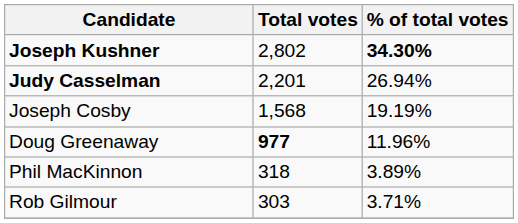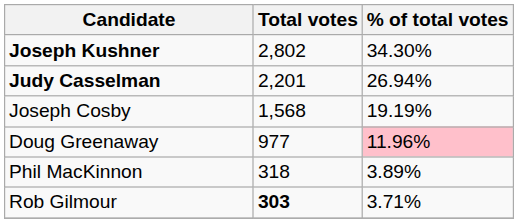(399, 50) bold -> (399, 50) normal
(274, 141) bold -> (274, 141) normal
(399, 141) no background -> (399, 141) pink background
(274, 202) normal -> (274, 202) bold
